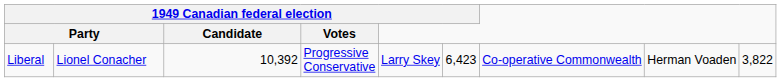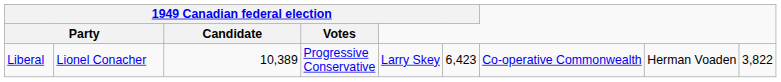(279, 60) 10,392 -> (279, 60) 10,389
